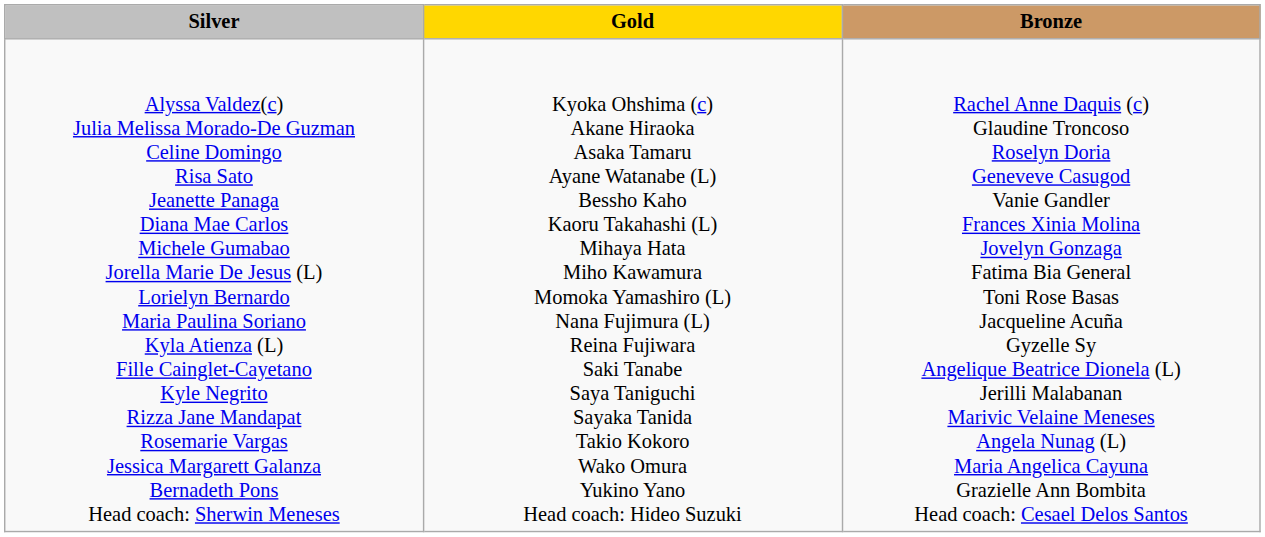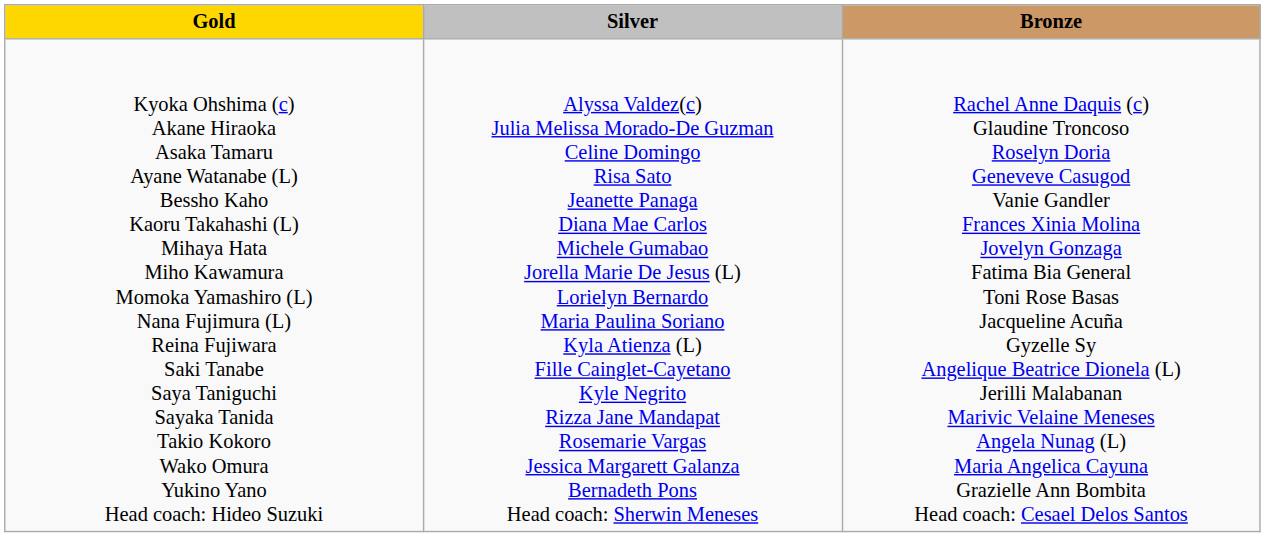columns swapped: (633, 21) <-> (214, 21)
